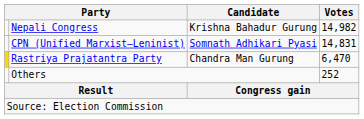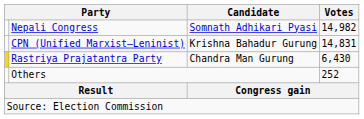(253, 28) Krishna Bahadur Gurung -> (253, 28) Somnath Adhikari Pyasi
(253, 44) Somnath Adhikari Pyasi -> (253, 44) Krishna Bahadur Gurung
(336, 59) 6,470 -> (336, 59) 6,430
